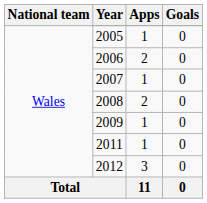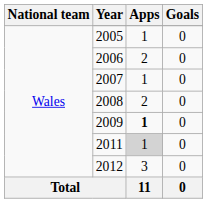(144, 123) normal -> (144, 123) bold
(144, 144) no background -> (144, 144) lightgrey background
